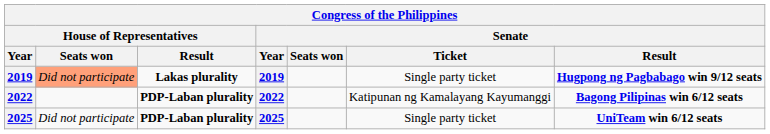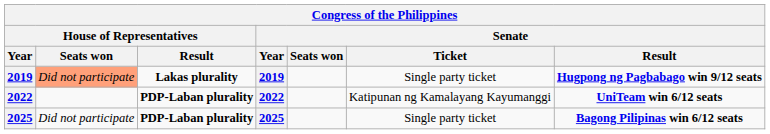(659, 97) Bagong Pilipinas win 6/12 seats -> (659, 97) UniTeam win 6/12 seats
(659, 118) UniTeam win 6/12 seats -> (659, 118) Bagong Pilipinas win 6/12 seats
